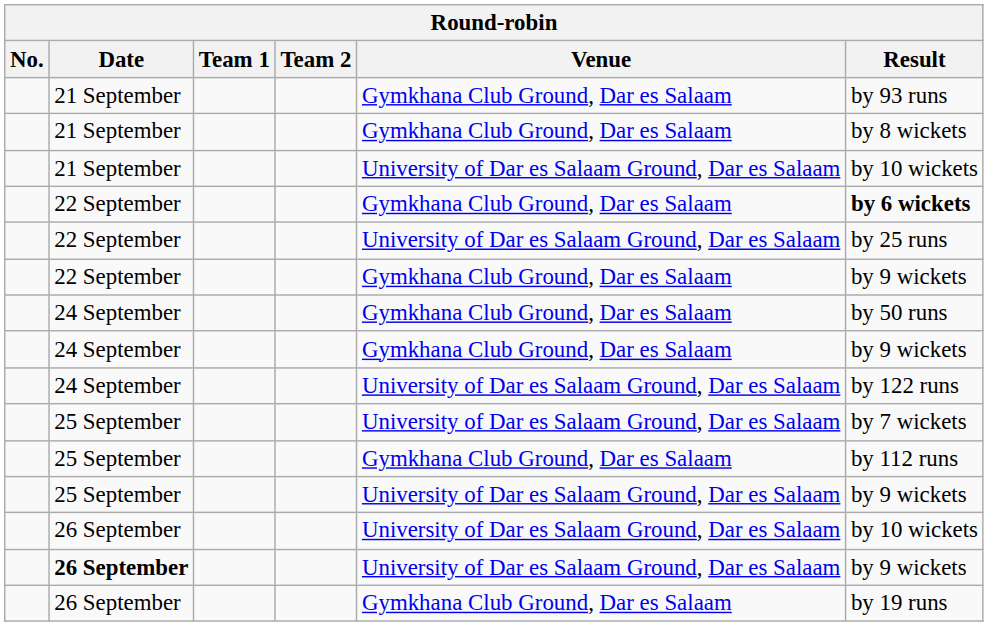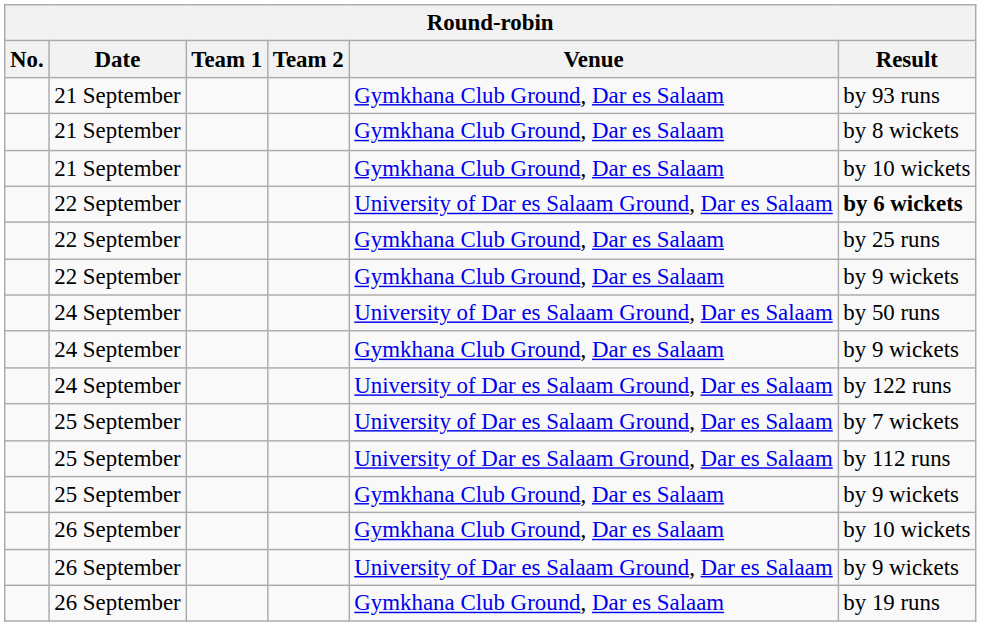(601, 167) University of Dar es Salaam Ground, Dar es Salaam -> (539, 167) Gymkhana Club Ground, Dar es Salaam
(547, 204) Gymkhana Club Ground, Dar es Salaam -> (594, 204) University of Dar es Salaam Ground, Dar es Salaam
(601, 240) University of Dar es Salaam Ground, Dar es Salaam -> (539, 240) Gymkhana Club Ground, Dar es Salaam
(547, 312) Gymkhana Club Ground, Dar es Salaam -> (594, 312) University of Dar es Salaam Ground, Dar es Salaam
(547, 458) Gymkhana Club Ground, Dar es Salaam -> (594, 458) University of Dar es Salaam Ground, Dar es Salaam
(601, 494) University of Dar es Salaam Ground, Dar es Salaam -> (539, 494) Gymkhana Club Ground, Dar es Salaam
(601, 530) University of Dar es Salaam Ground, Dar es Salaam -> (539, 530) Gymkhana Club Ground, Dar es Salaam
(121, 566) bold -> (117, 566) normal
